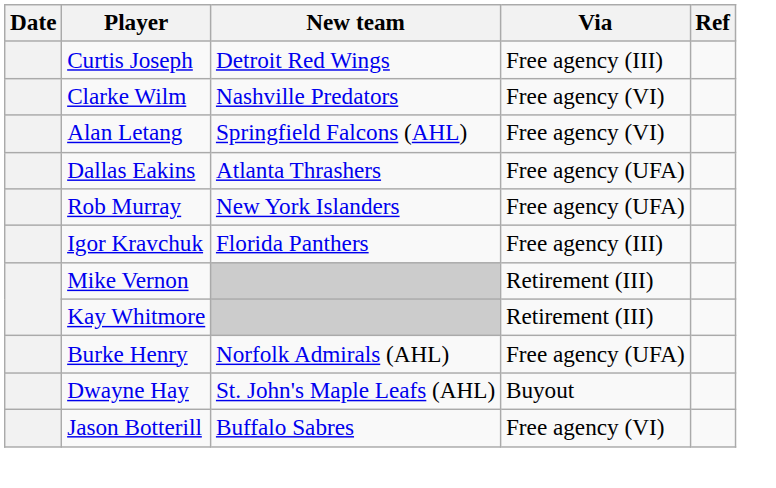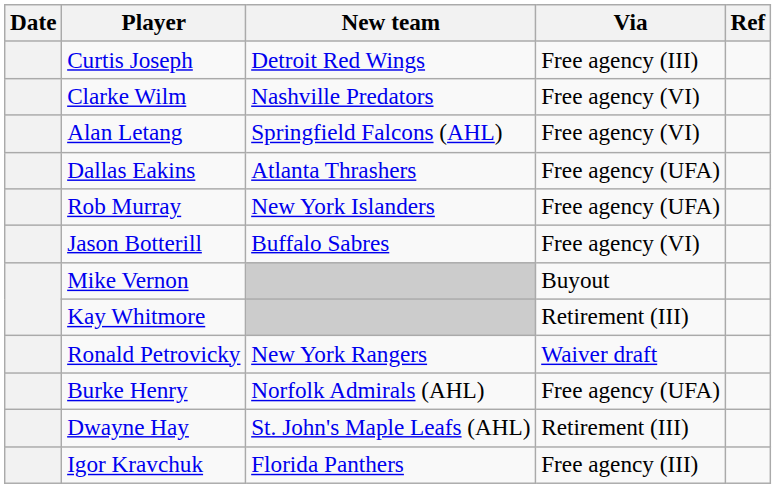rows swapped: (134, 427) <-> (135, 243)
(580, 280) Retirement (III) -> (575, 280) Buyout
+ row: (154, 354)
(540, 390) Buyout -> (615, 427) Retirement (III)
